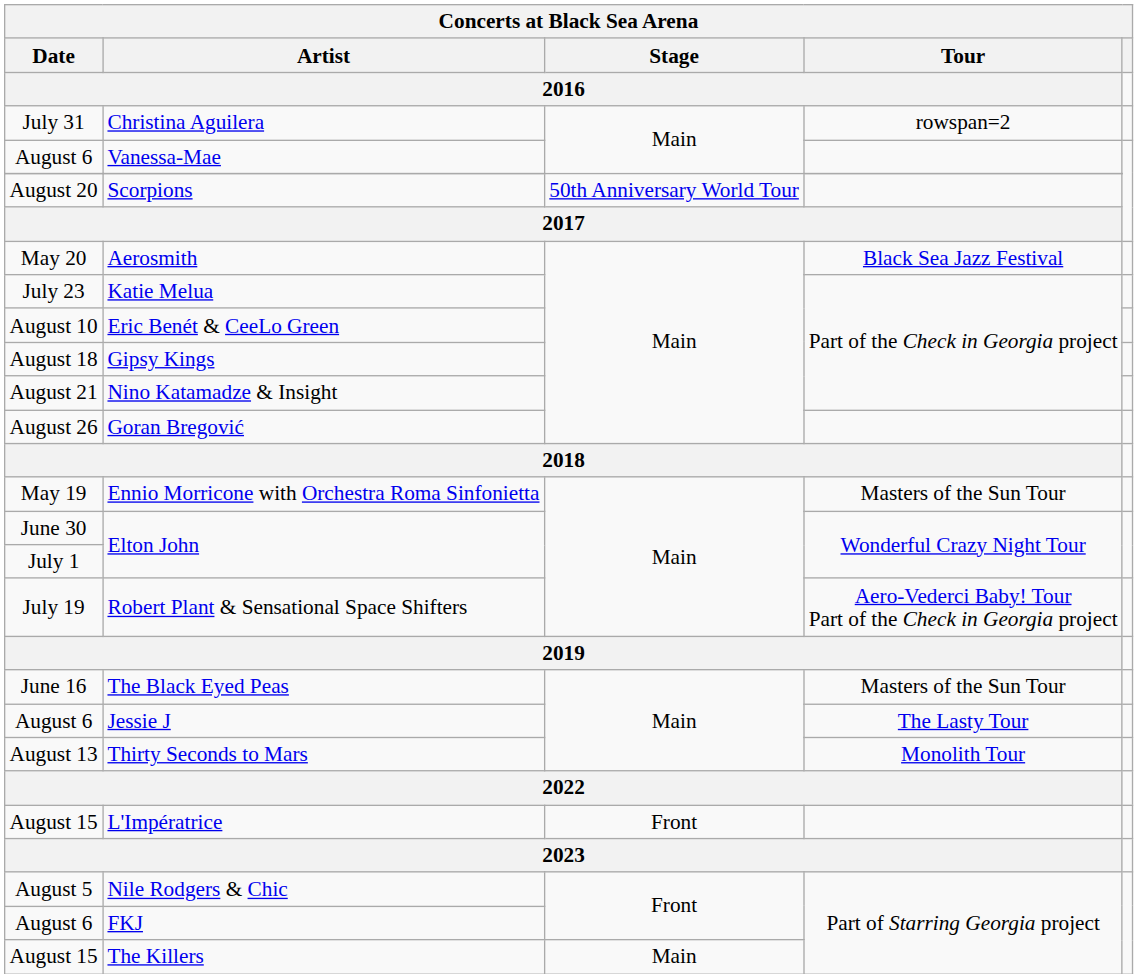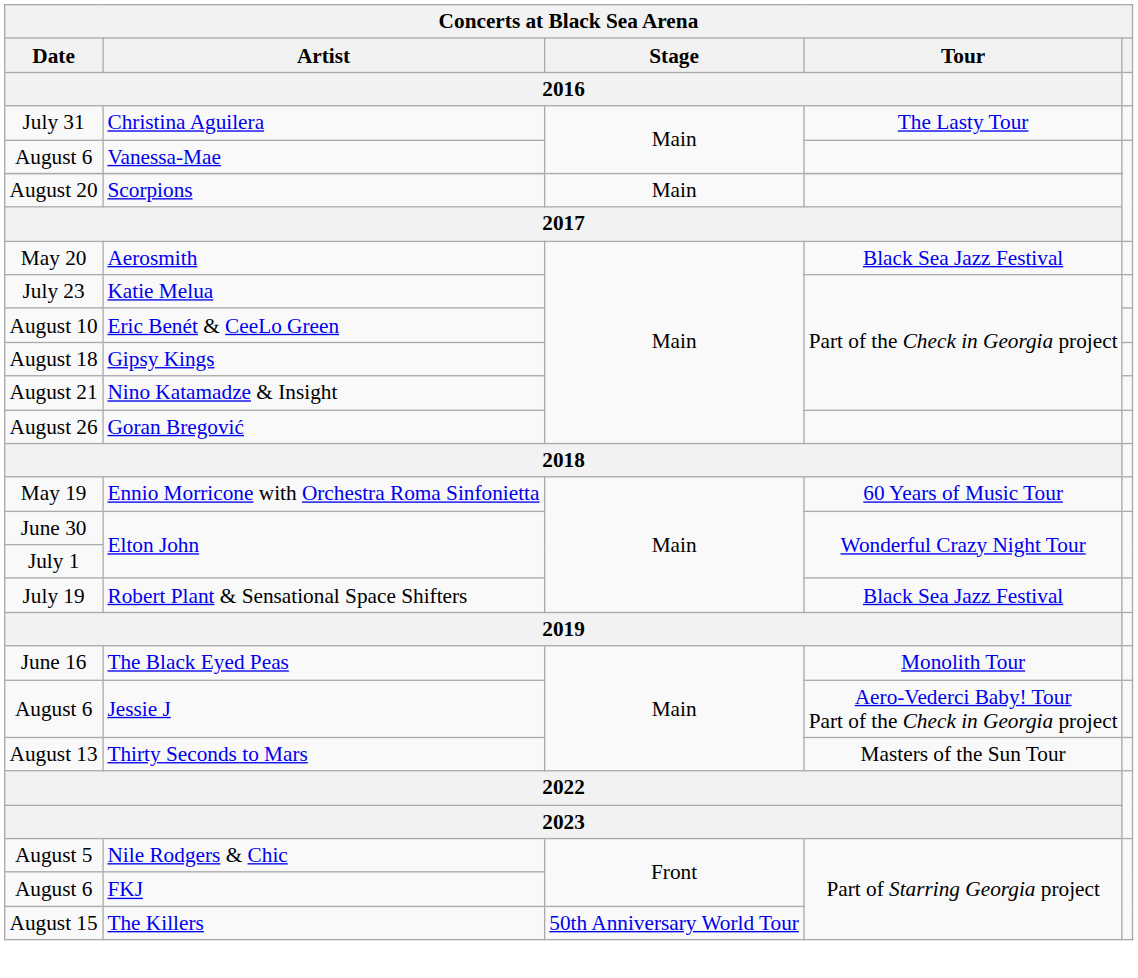(963, 122) rowspan=2 -> (963, 122) The Lasty Tour
(674, 190) 50th Anniversary World Tour -> (674, 190) Main
(963, 493) Masters of the Sun Tour -> (963, 493) 60 Years of Music Tour
(963, 607) Aero-Vederci Baby! Tour Part of the Check in Georgia project -> (963, 595) Black Sea Jazz Festival
(963, 686) Masters of the Sun Tour -> (963, 662) Monolith Tour
(963, 720) The Lasty Tour -> (963, 708) Aero-Vederci Baby! Tour Part of the Check in Georgia project
(963, 754) Monolith Tour -> (963, 754) Masters of the Sun Tour
- row: (54, 821)
(674, 956) Main -> (674, 922) 50th Anniversary World Tour
